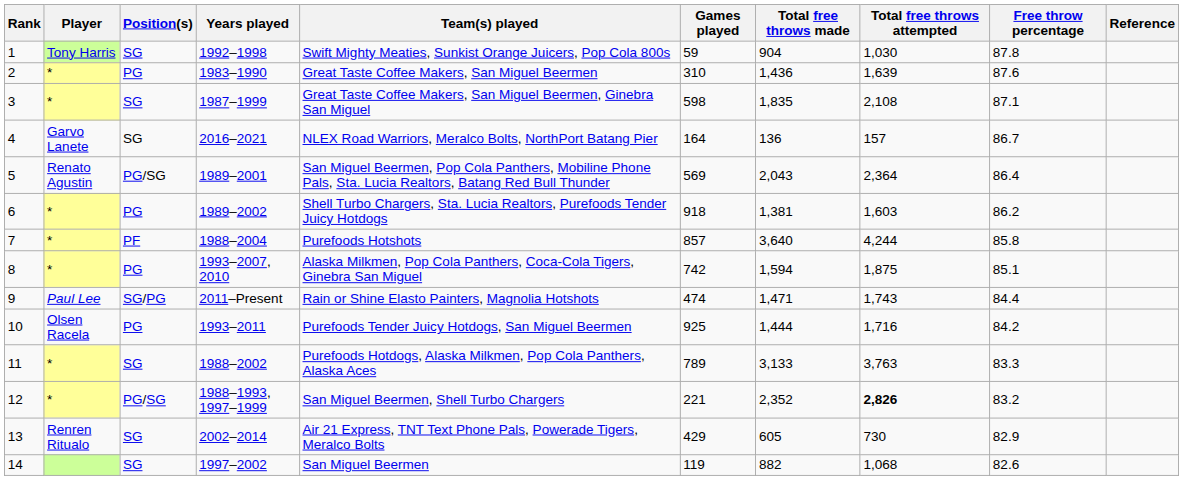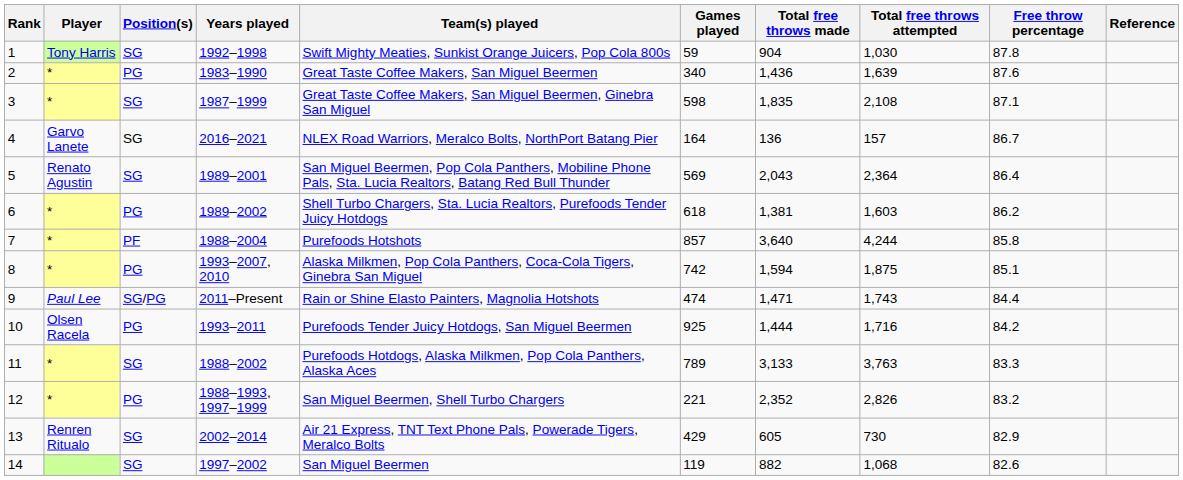(694, 73) 310 -> (694, 73) 340
(144, 175) PG/SG -> (133, 175) SG
(694, 212) 918 -> (694, 212) 618
(144, 400) PG/SG -> (133, 400) PG
(880, 400) bold -> (880, 400) normal
